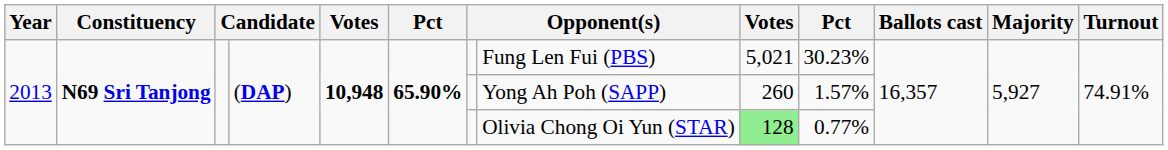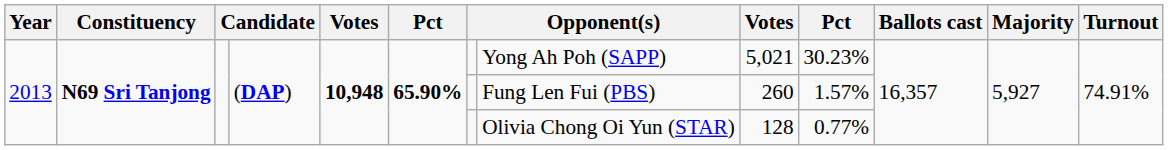(569, 57) Fung Len Fui (PBS) -> (574, 57) Yong Ah Poh (SAPP)
(574, 92) Yong Ah Poh (SAPP) -> (569, 92) Fung Len Fui (PBS)
(778, 127) lightgreen background -> (778, 127) no background
